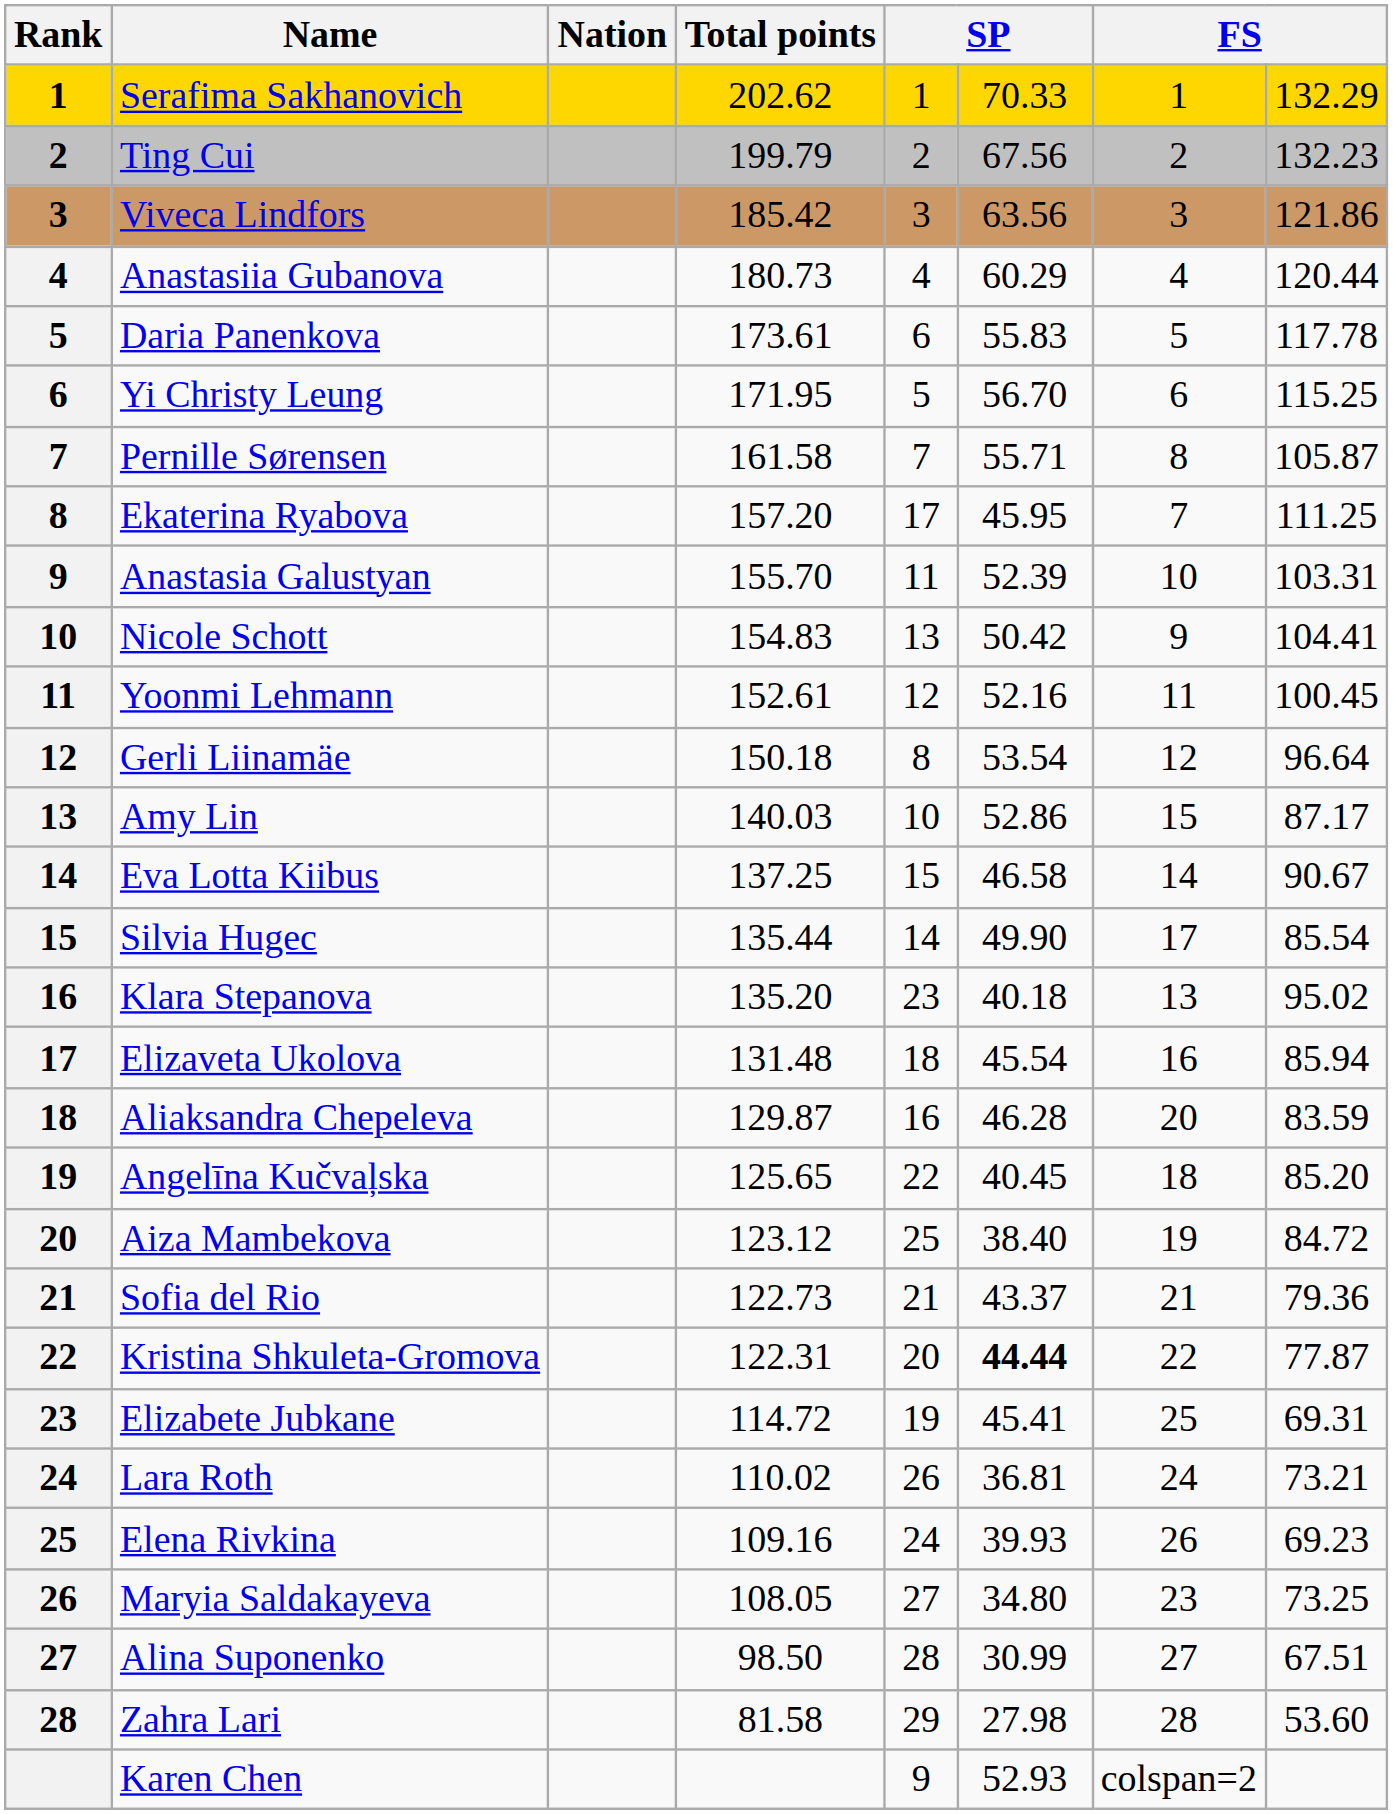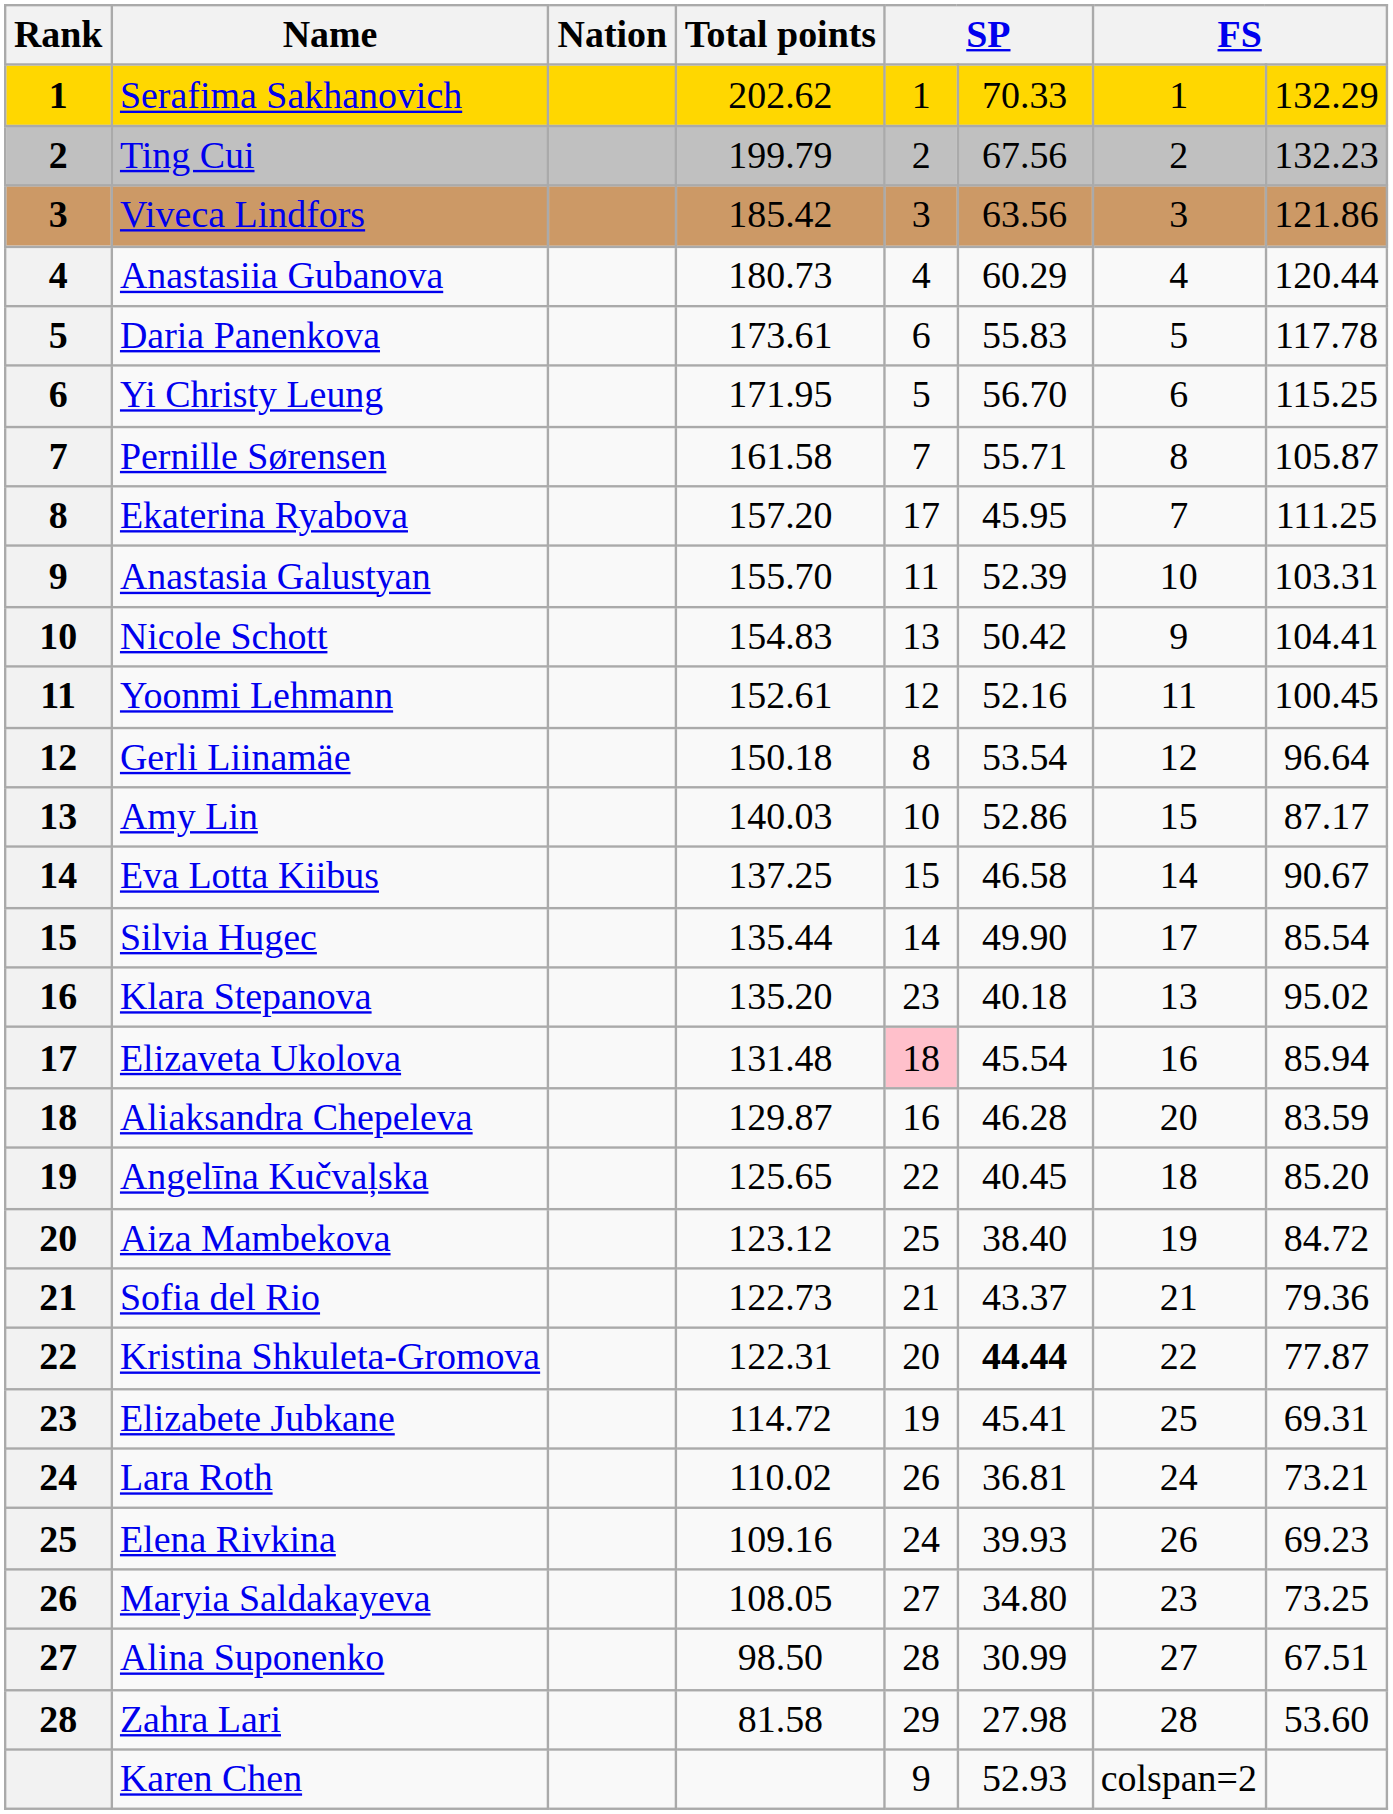(921, 1056) no background -> (921, 1056) pink background
